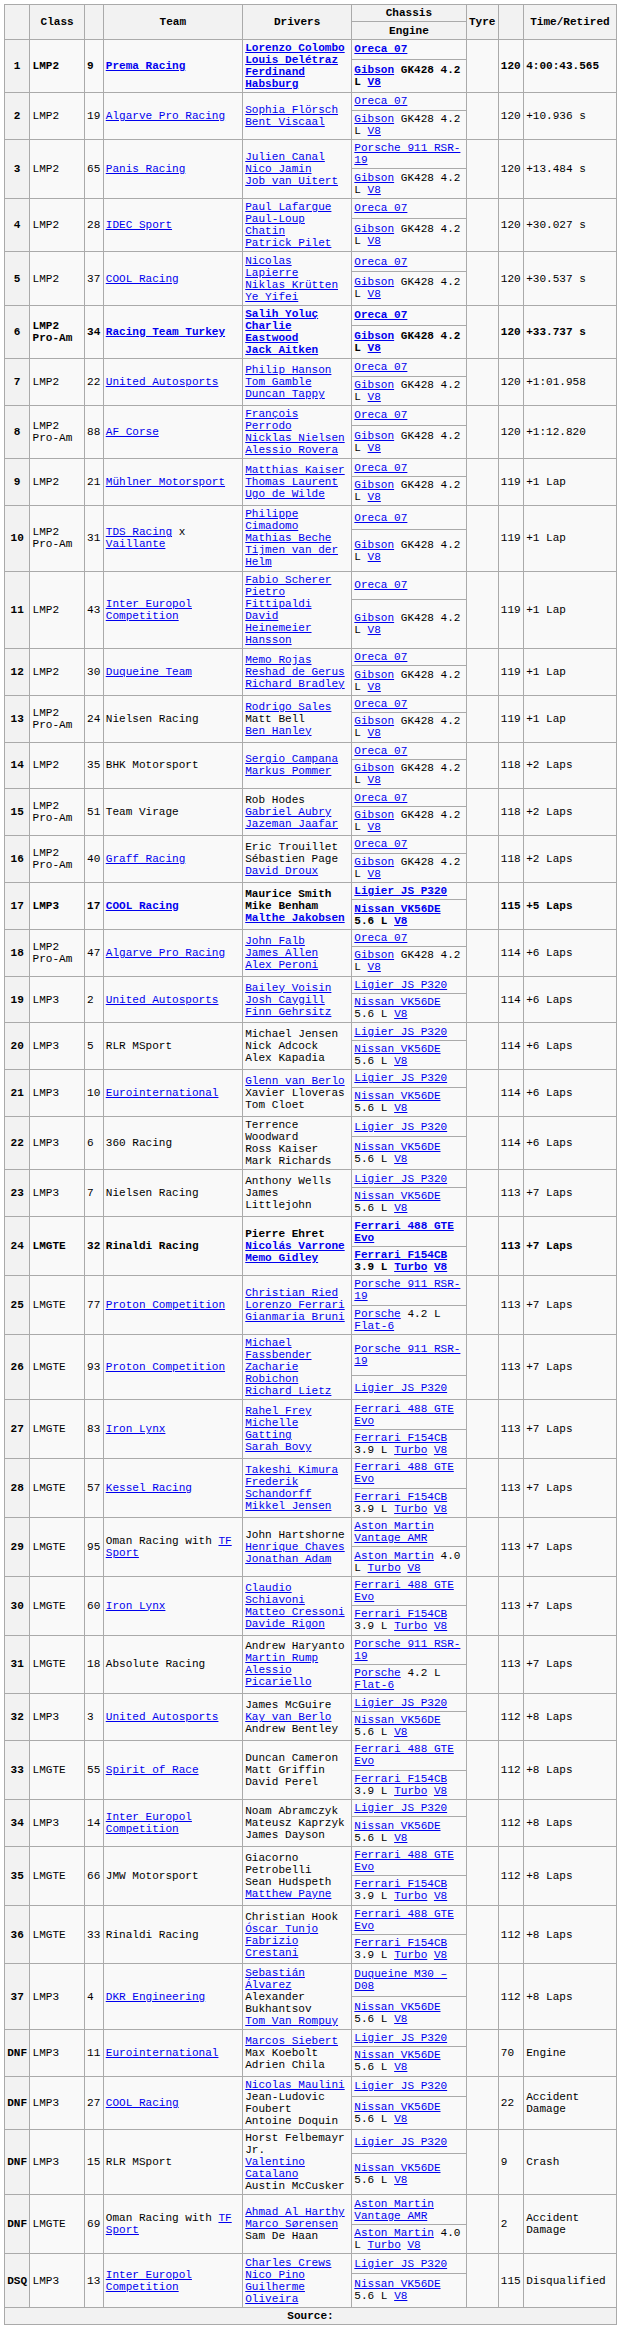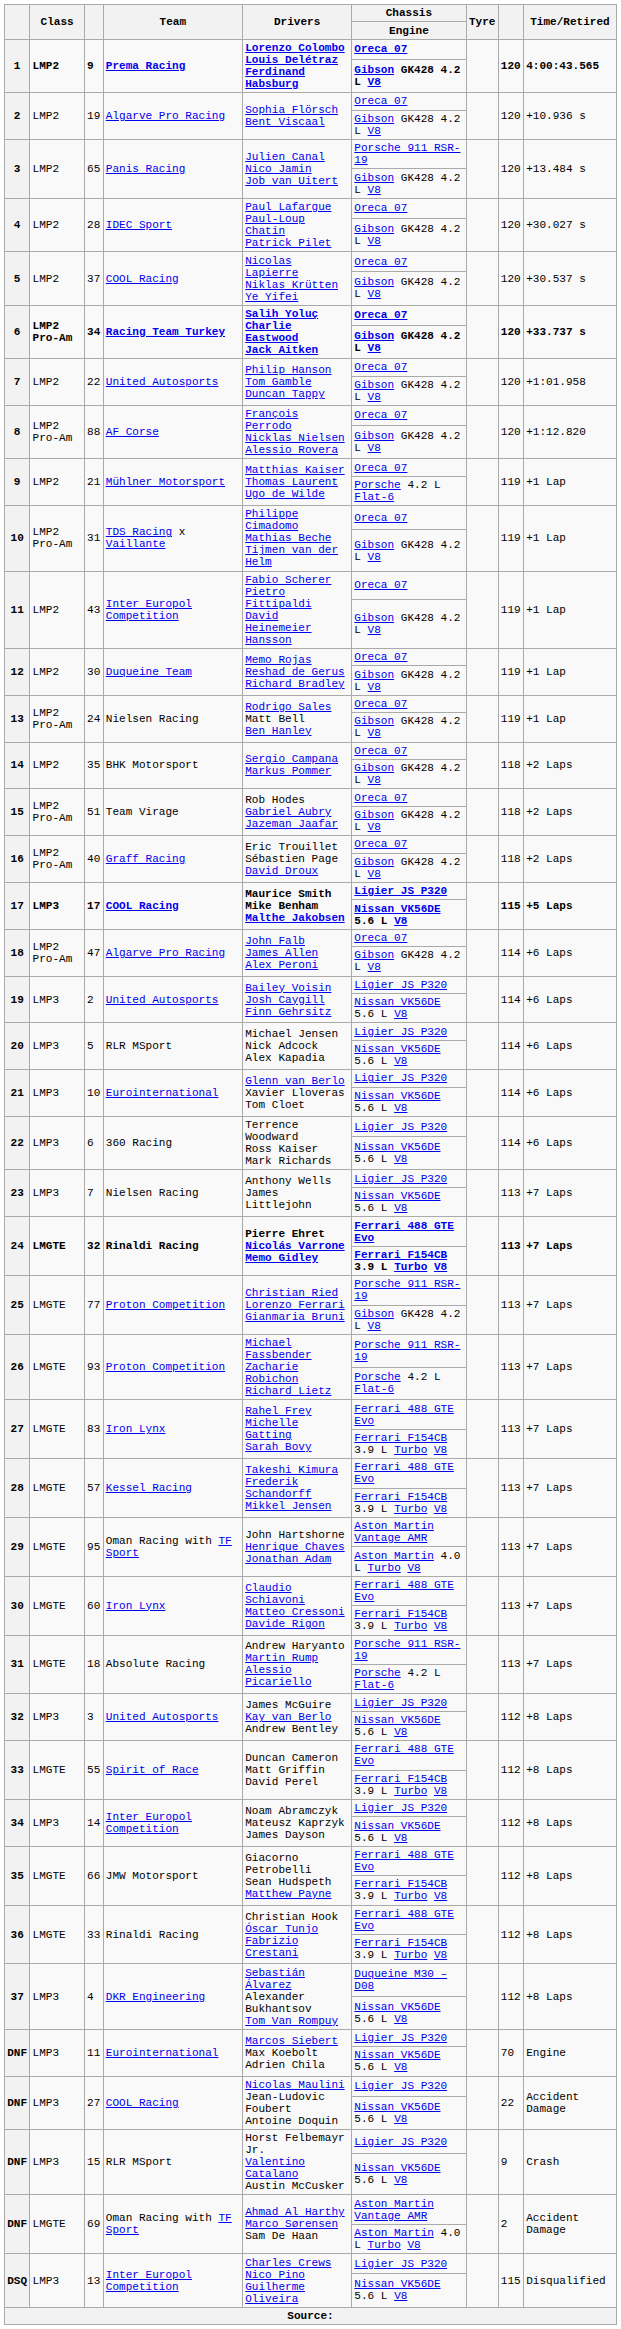(407, 491) Gibson GK428 4.2 L V8 -> (397, 491) Porsche 4.2 L Flat-6
(397, 1320) Porsche 4.2 L Flat-6 -> (407, 1320) Gibson GK428 4.2 L V8
(401, 1388) Ligier JS P320 -> (397, 1383) Porsche 4.2 L Flat-6
